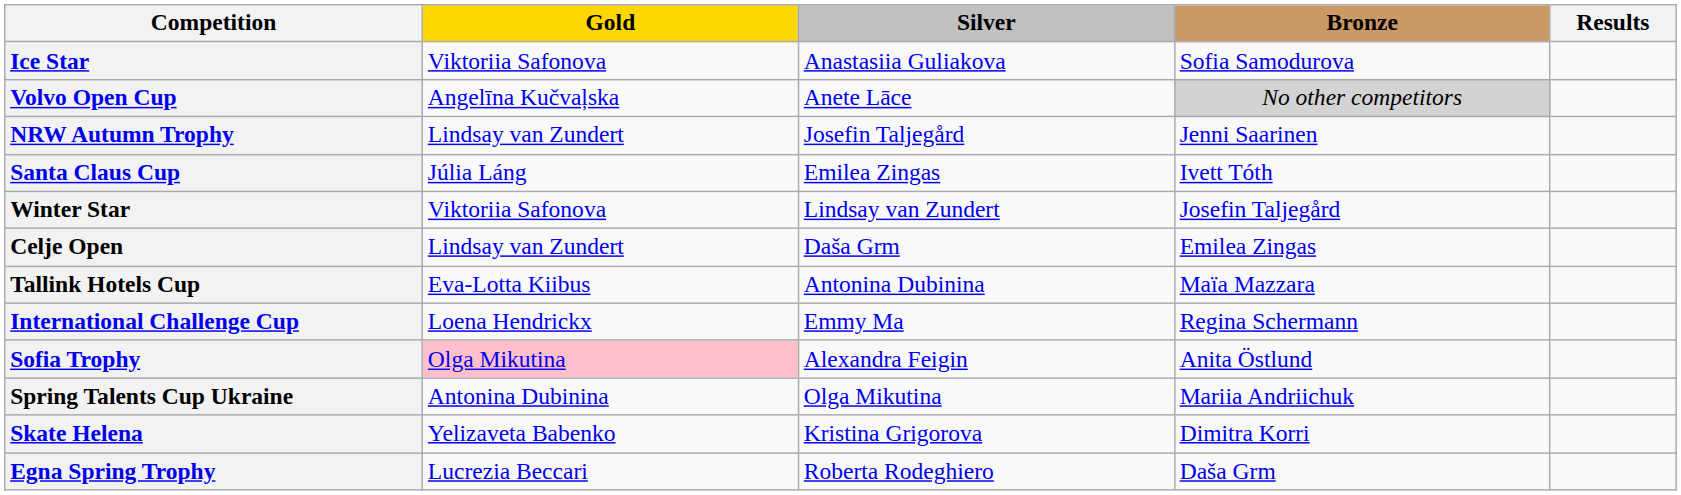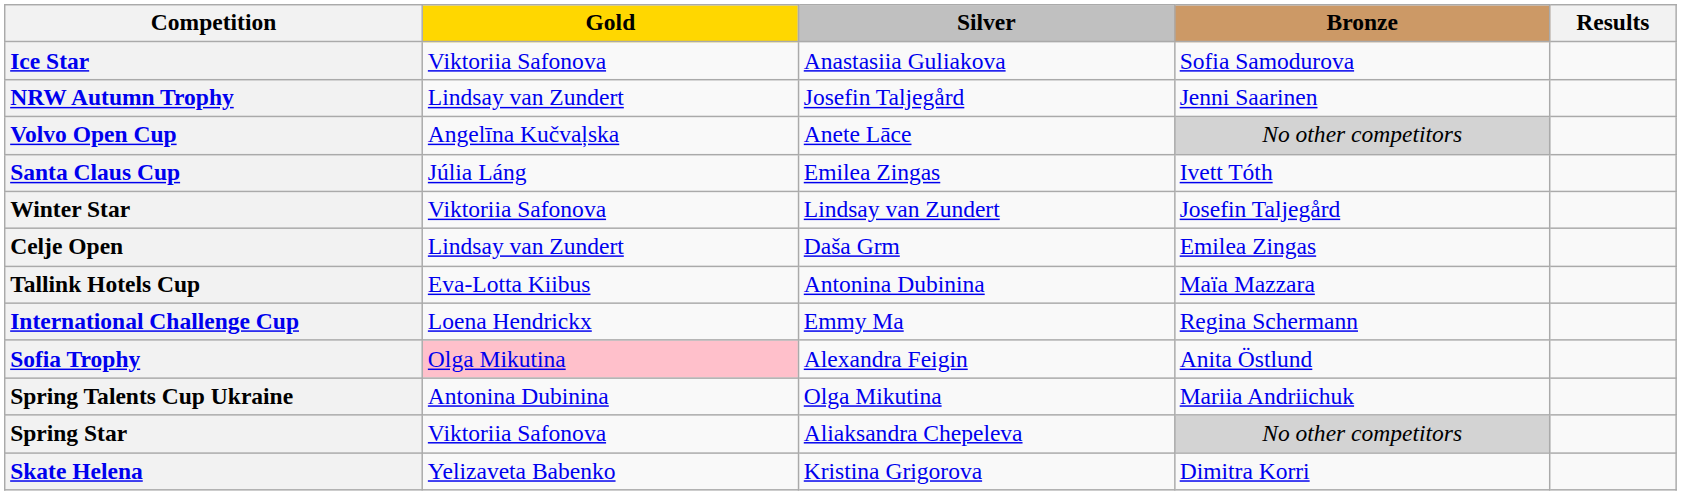rows swapped: (93, 97) <-> (122, 135)
+ row: (69, 433)
- row: (113, 470)
